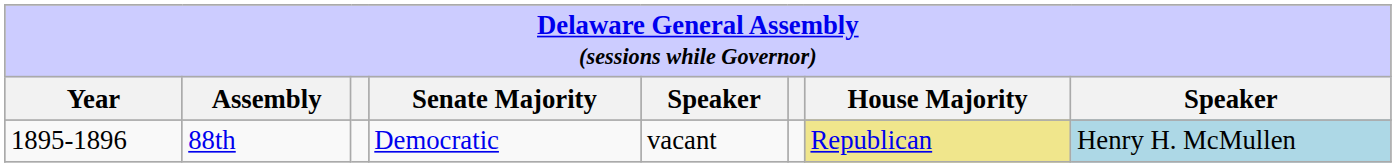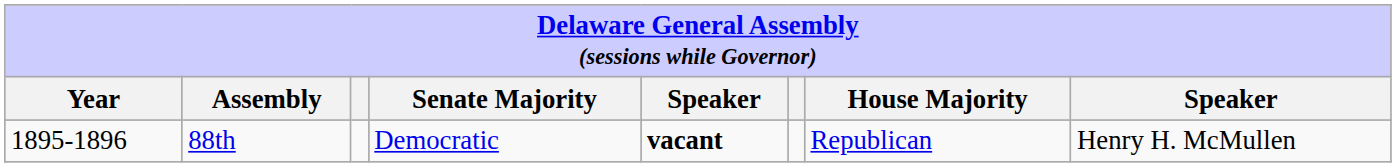(682, 140) normal -> (685, 140) bold
(871, 140) khaki background -> (871, 140) no background
(1186, 140) lightblue background -> (1186, 140) no background
